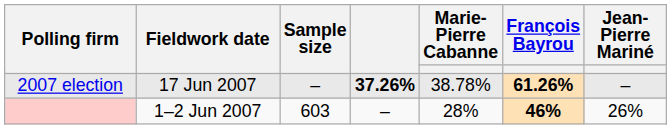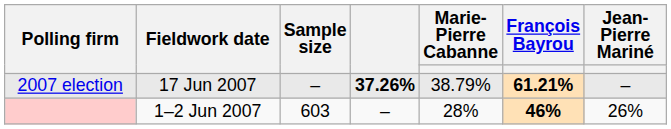(461, 86) 38.78% -> (461, 86) 38.79%
(543, 86) 61.26% -> (543, 86) 61.21%
